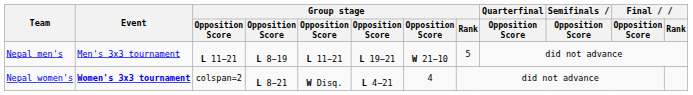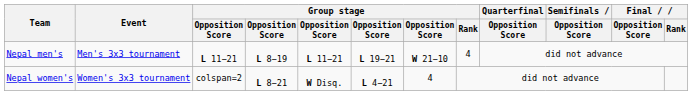(468, 54) 5 -> (468, 54) 4
(134, 78) bold -> (134, 78) normal
